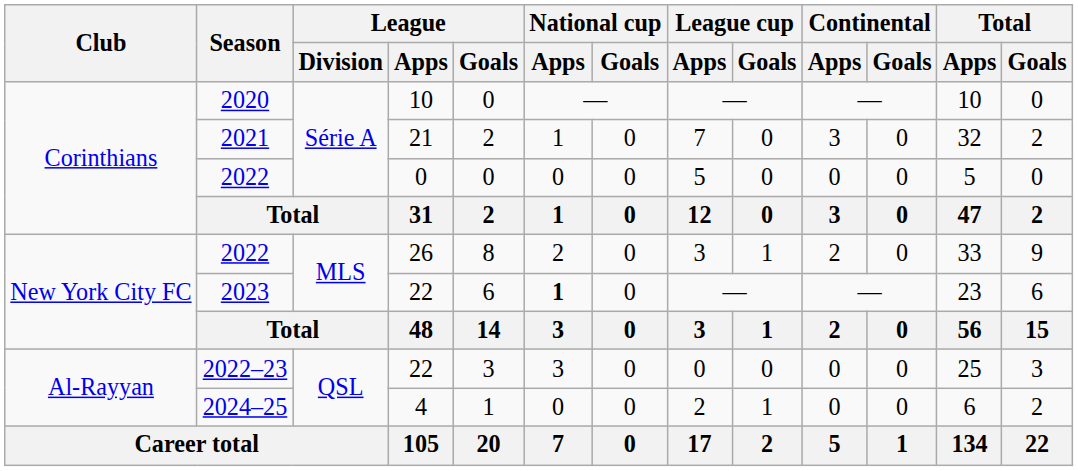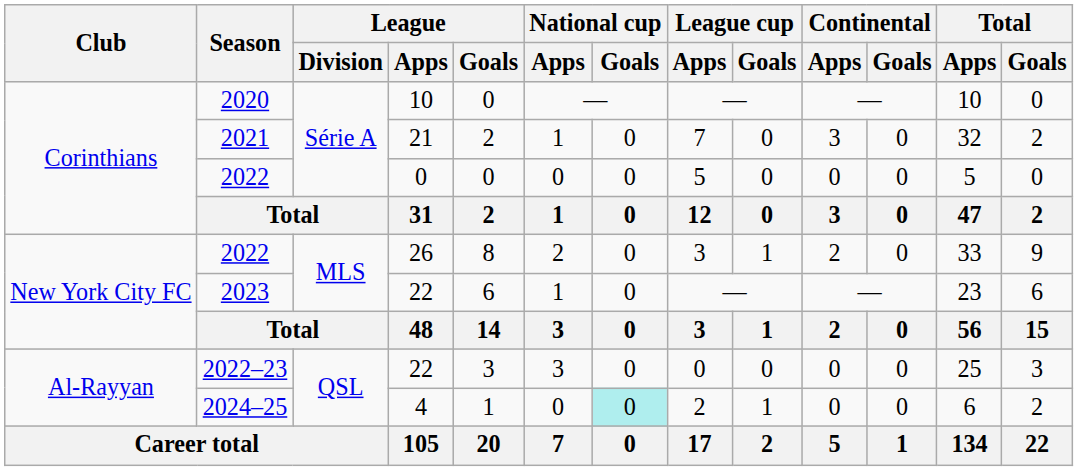(558, 291) bold -> (558, 291) normal
(630, 406) no background -> (630, 406) paleturquoise background
